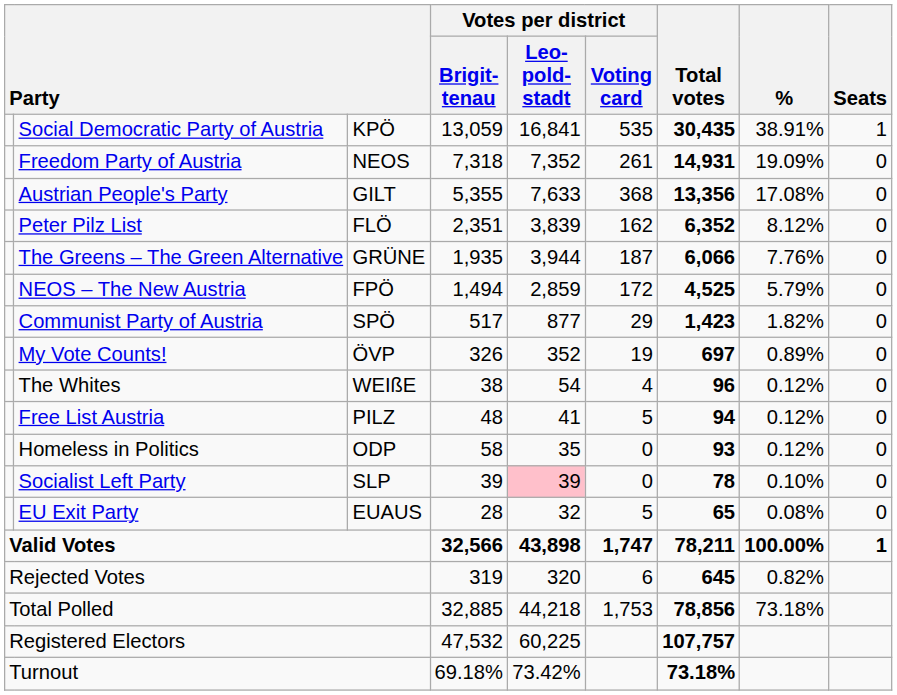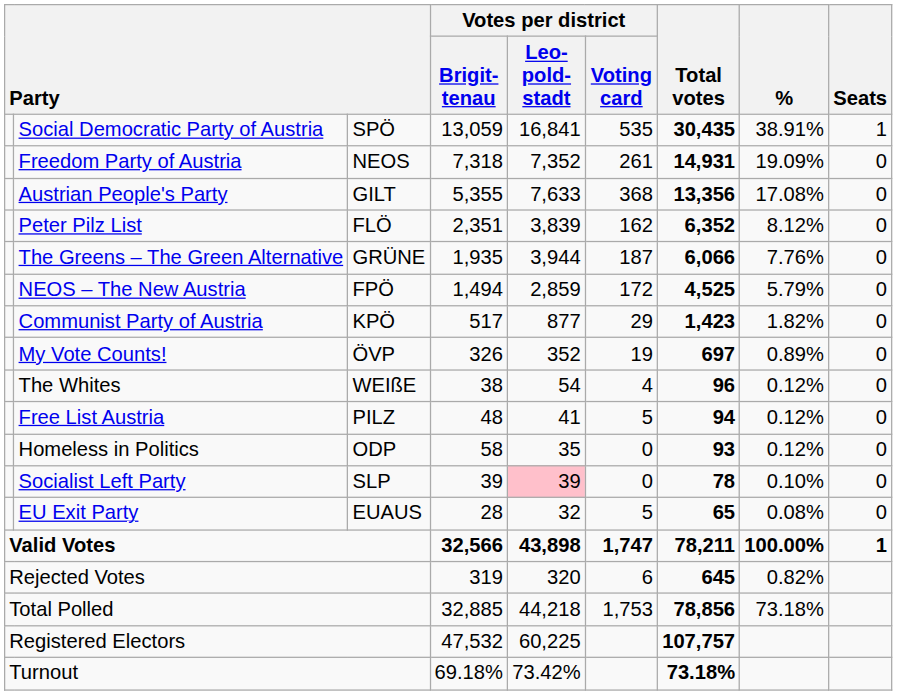(374, 129) KPÖ -> (374, 129) SPÖ
(374, 321) SPÖ -> (374, 321) KPÖ
